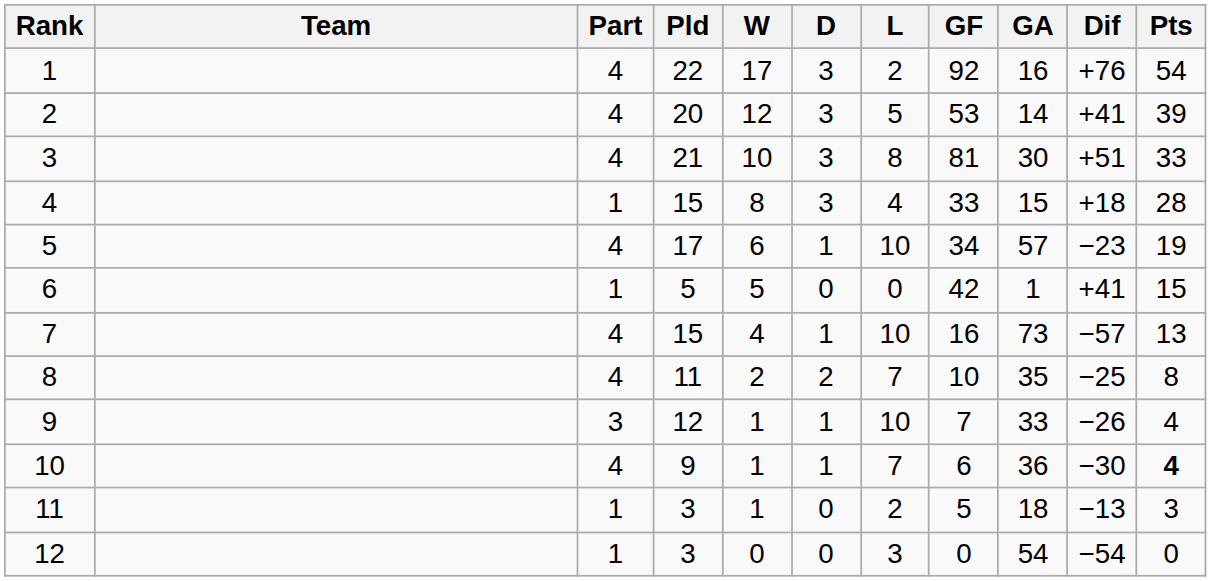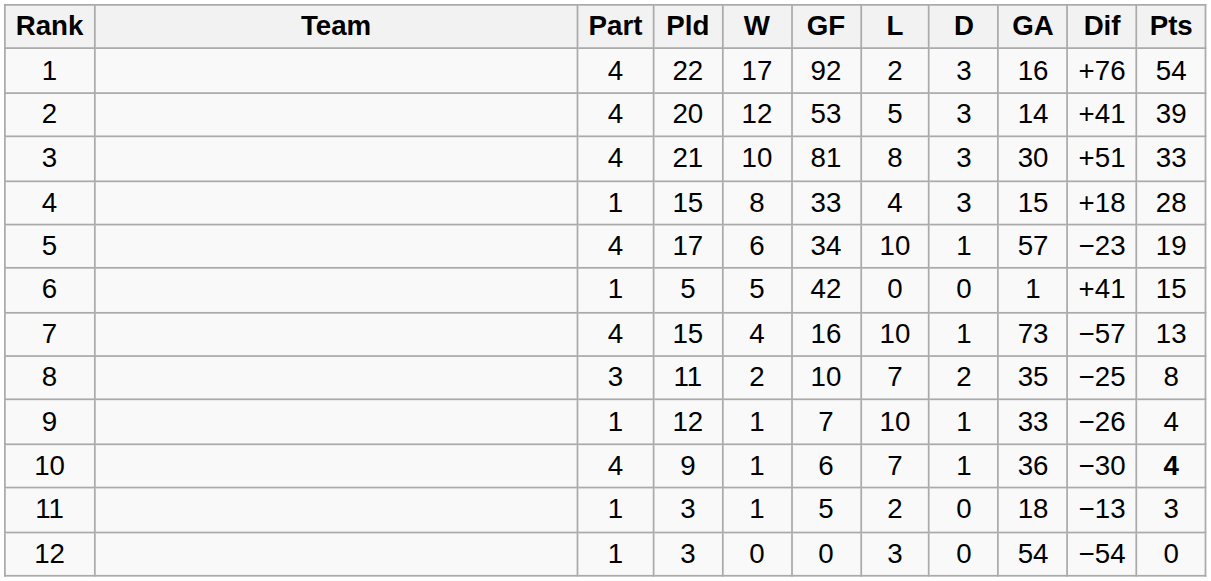columns swapped: (826, 26) <-> (964, 26)
(616, 377) 4 -> (616, 377) 3
(616, 421) 3 -> (616, 421) 1
